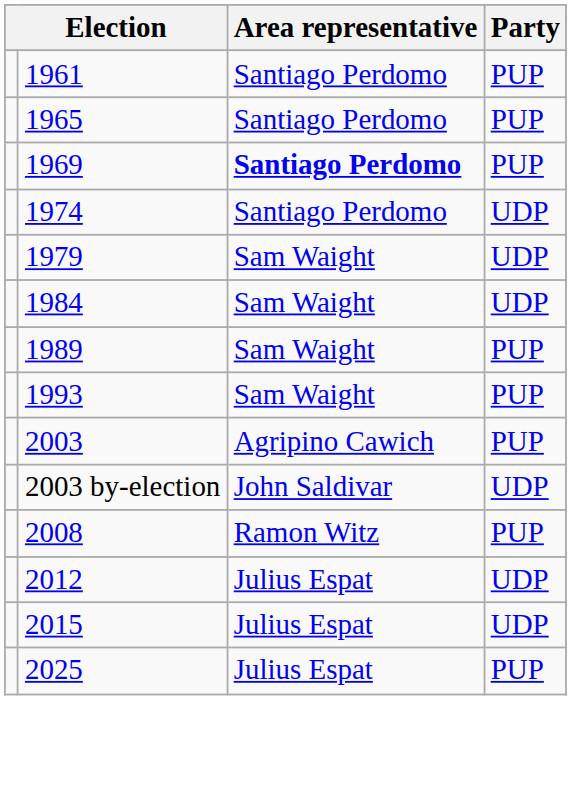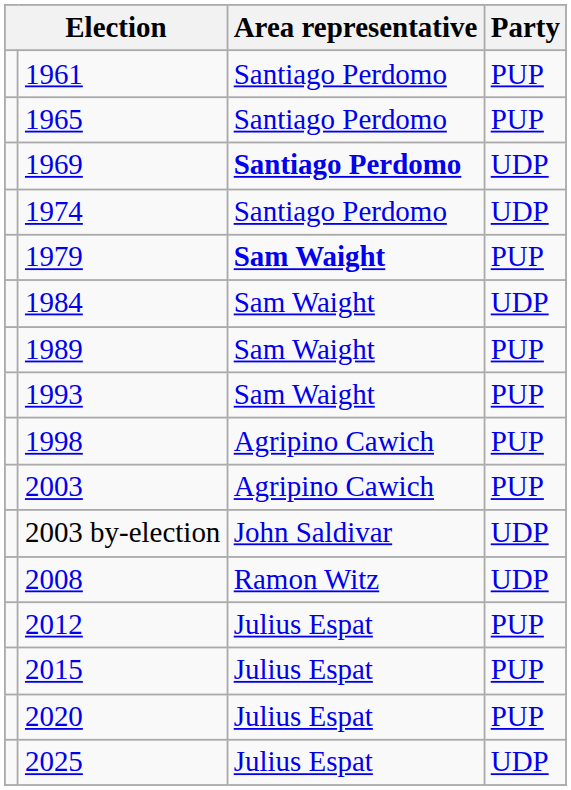(517, 165) PUP -> (520, 165) UDP
(304, 257) normal -> (309, 257) bold
(520, 257) UDP -> (517, 257) PUP
+ row: (54, 440)
(517, 532) PUP -> (520, 578) UDP
(520, 578) UDP -> (517, 624) PUP
(520, 624) UDP -> (517, 670) PUP
+ row: (54, 716)
(517, 670) PUP -> (520, 762) UDP
